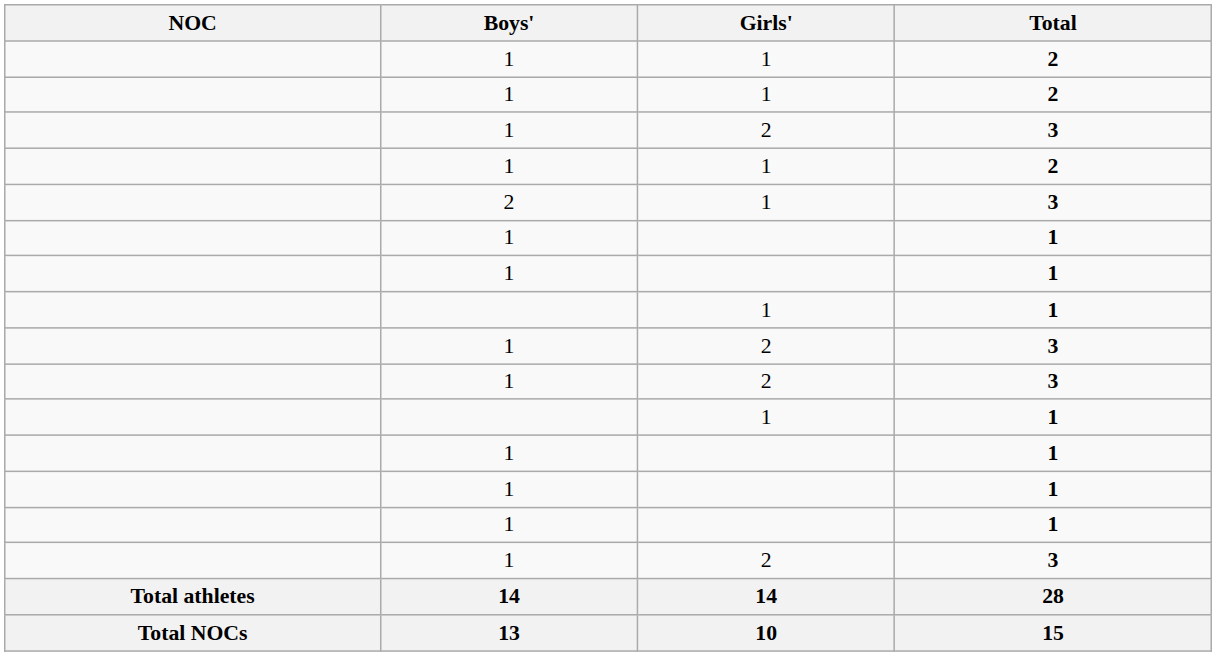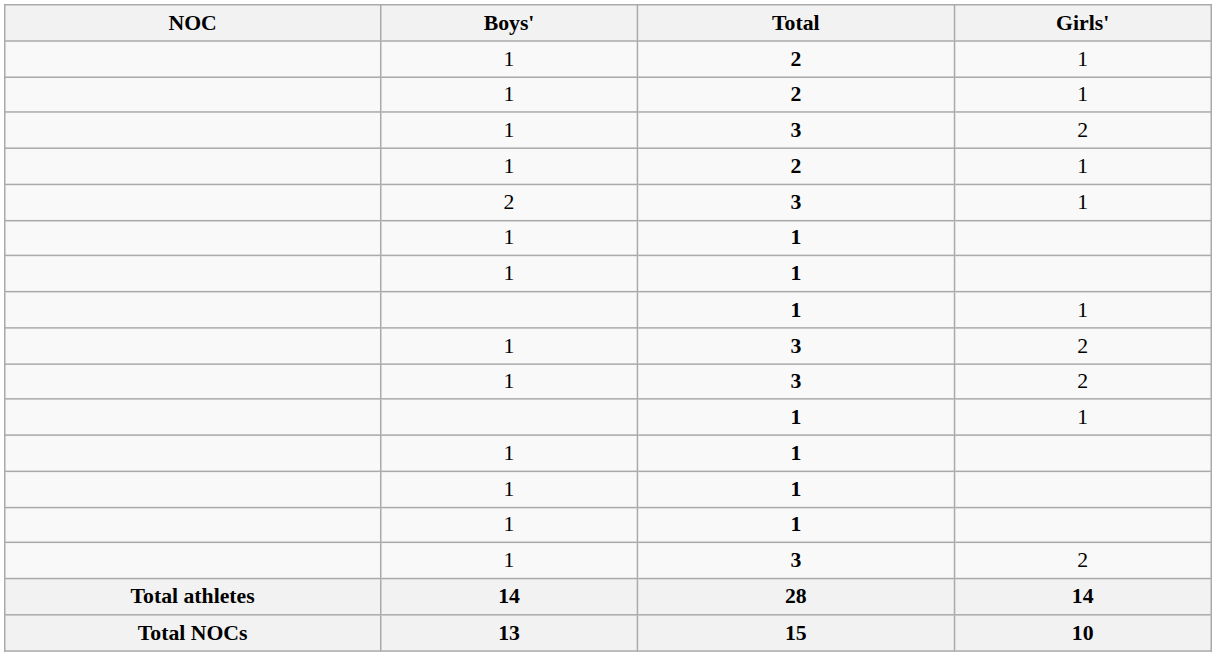columns swapped: (766, 22) <-> (1053, 22)
